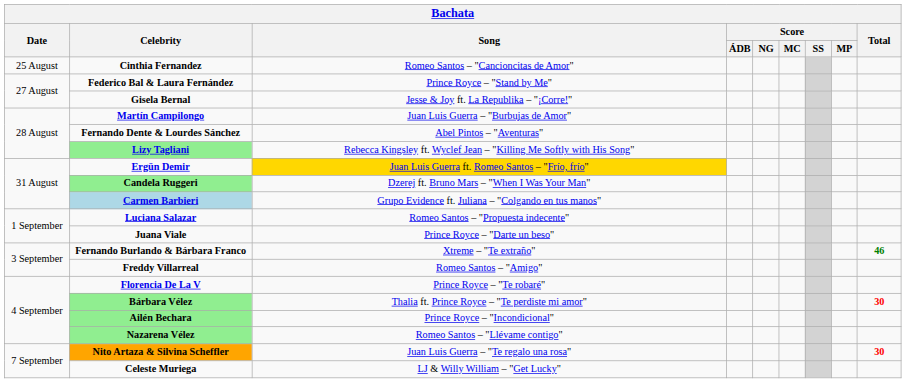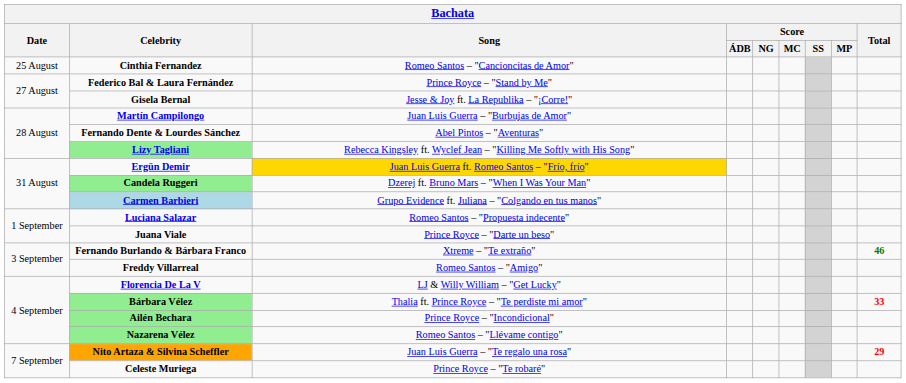(489, 285) Prince Royce – "Te robaré" -> (489, 285) LJ & Willy William – "Get Lucky"
(879, 302) 30 -> (879, 302) 33
(879, 352) 30 -> (879, 352) 29
(489, 369) LJ & Willy William – "Get Lucky" -> (489, 369) Prince Royce – "Te robaré"
